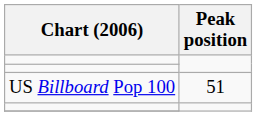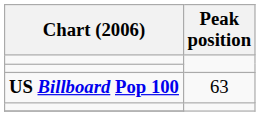(92, 87) normal -> (94, 87) bold
(216, 87) 51 -> (219, 87) 63
